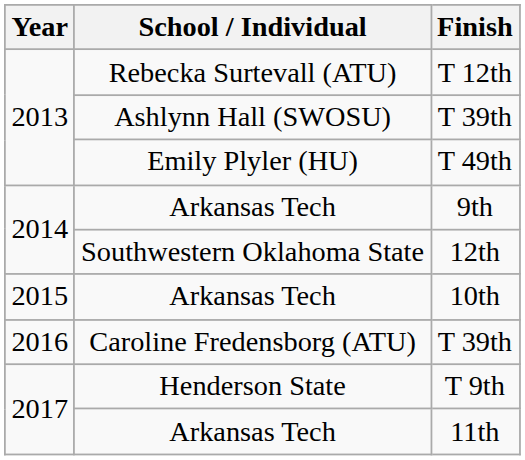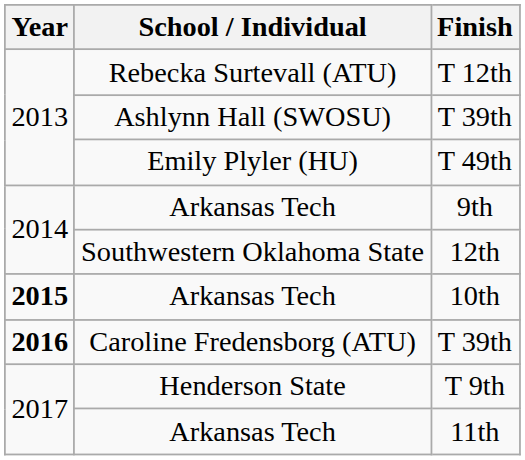(40, 296) normal -> (40, 296) bold
(40, 341) normal -> (40, 341) bold
